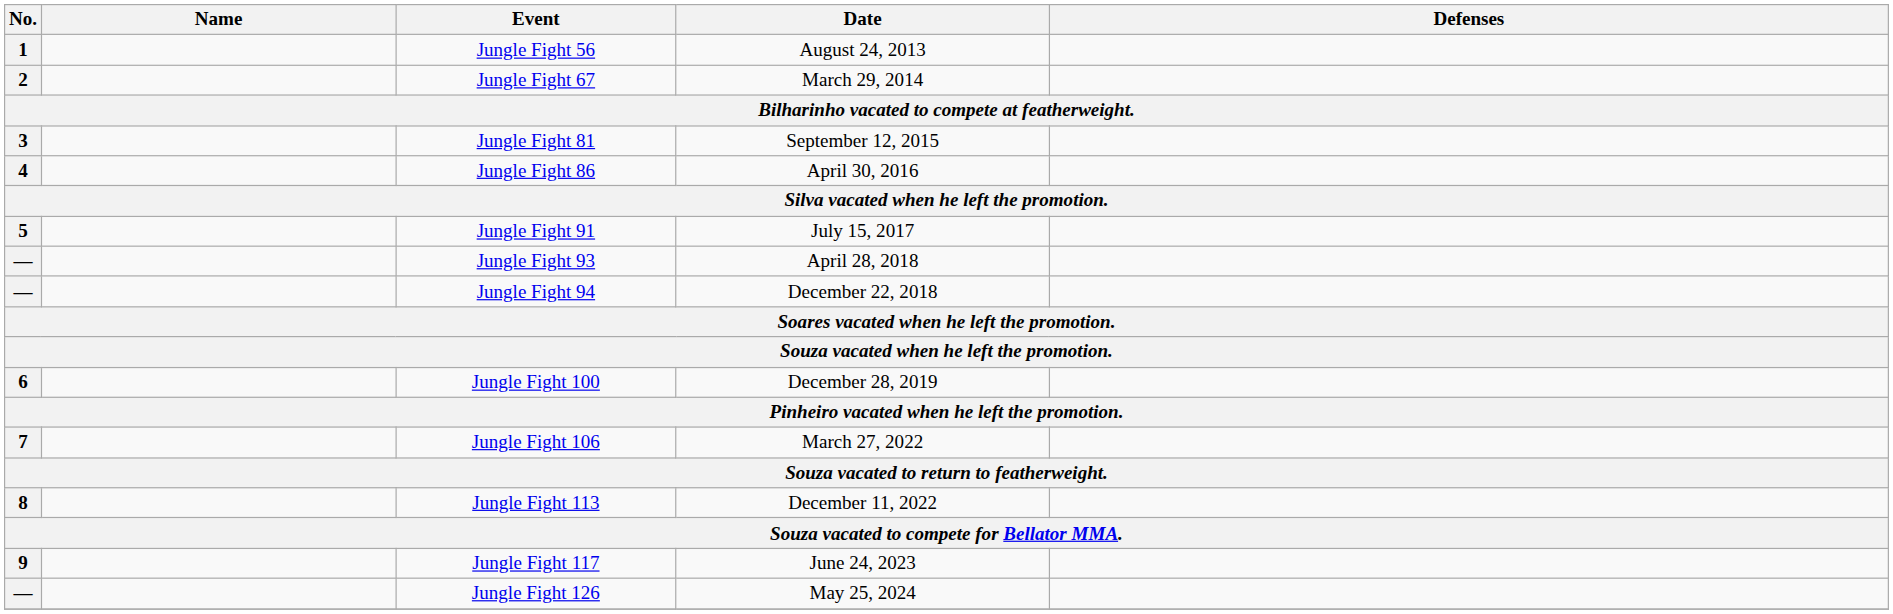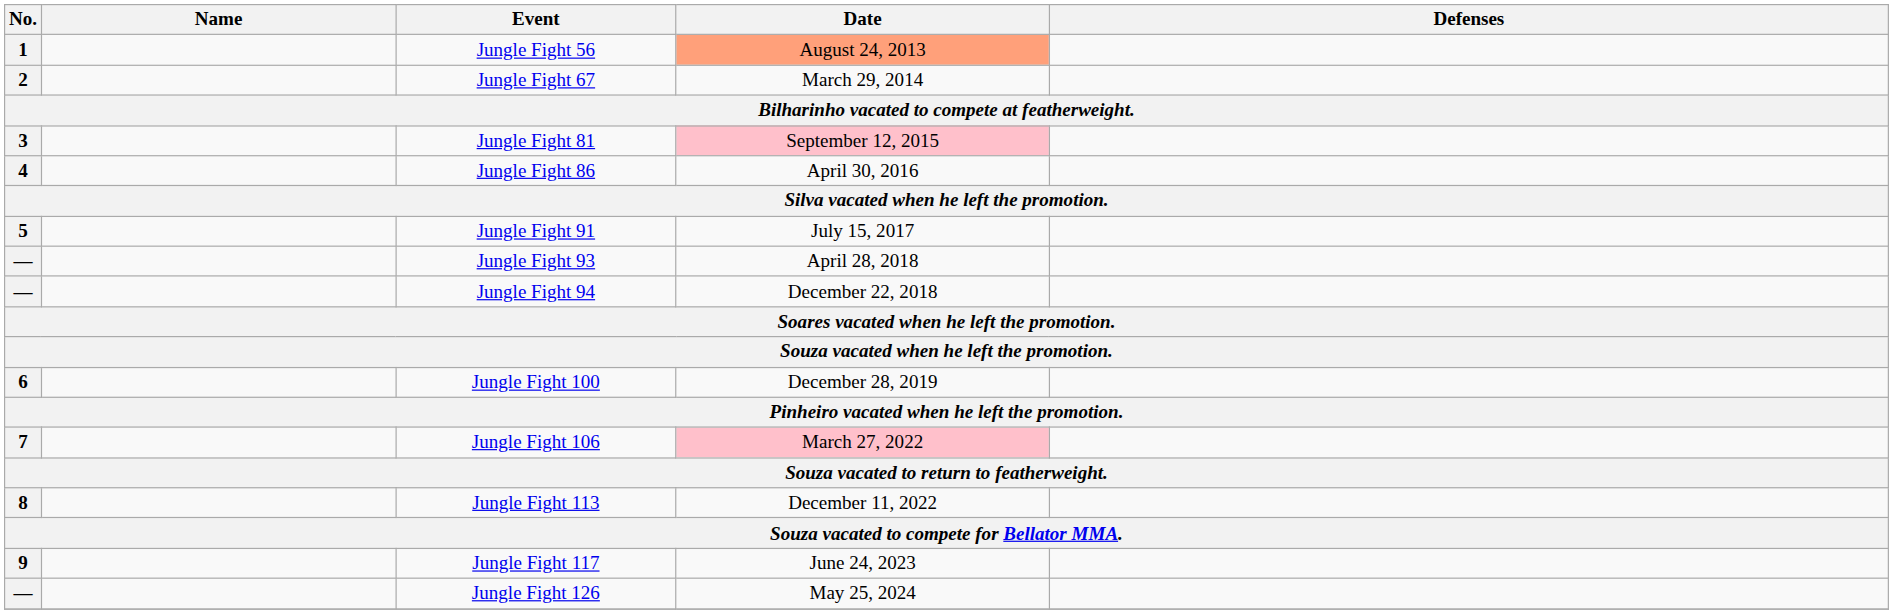(863, 49) no background -> (863, 49) lightsalmon background
(863, 140) no background -> (863, 140) pink background
(863, 442) no background -> (863, 442) pink background
